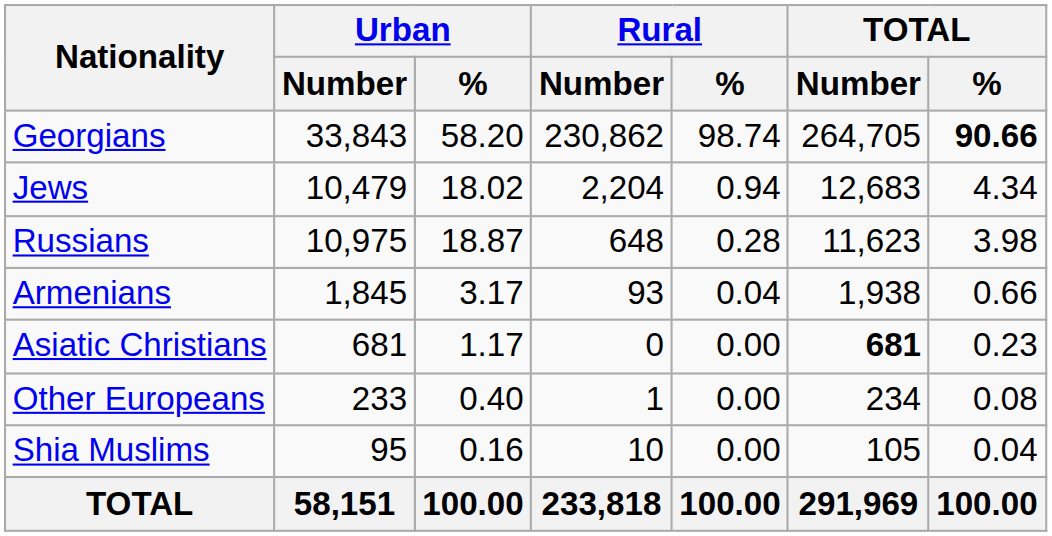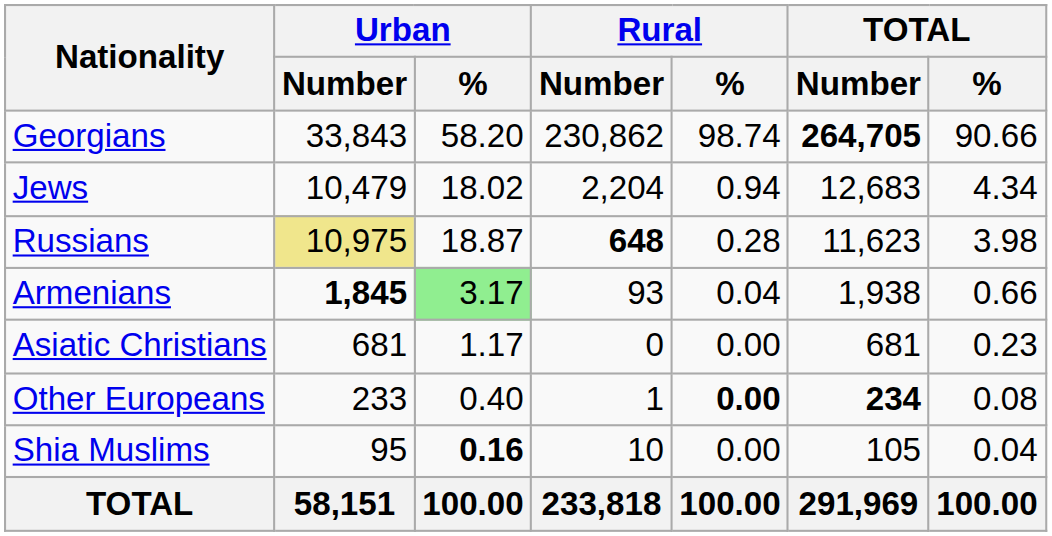(861, 135) normal -> (861, 135) bold
(996, 135) bold -> (996, 135) normal
(356, 240) no background -> (356, 240) khaki background
(636, 240) normal -> (636, 240) bold
(366, 293) normal -> (366, 293) bold
(491, 293) no background -> (491, 293) lightgreen background
(893, 345) bold -> (893, 345) normal
(748, 398) normal -> (748, 398) bold
(893, 398) normal -> (893, 398) bold
(491, 450) normal -> (491, 450) bold
